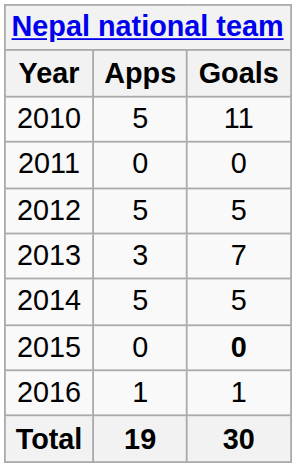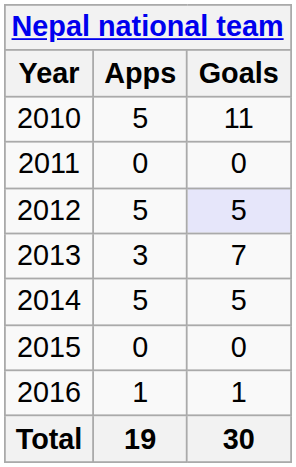(239, 210) no background -> (239, 210) lavender background
(239, 347) bold -> (239, 347) normal
